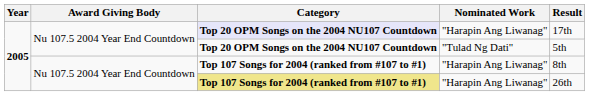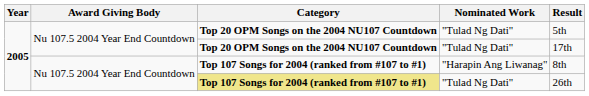(318, 30) lavender background -> (318, 30) no background
(495, 30) "Harapin Ang Liwanag" -> (478, 30) "Tulad Ng Dati"
(562, 30) 17th -> (559, 30) 5th
(559, 47) 5th -> (562, 47) 17th
(495, 82) "Harapin Ang Liwanag" -> (478, 82) "Tulad Ng Dati"
